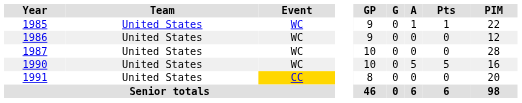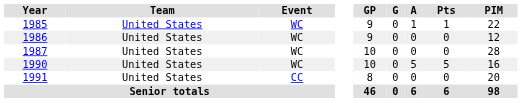(297, 78) gold background -> (297, 78) no background
